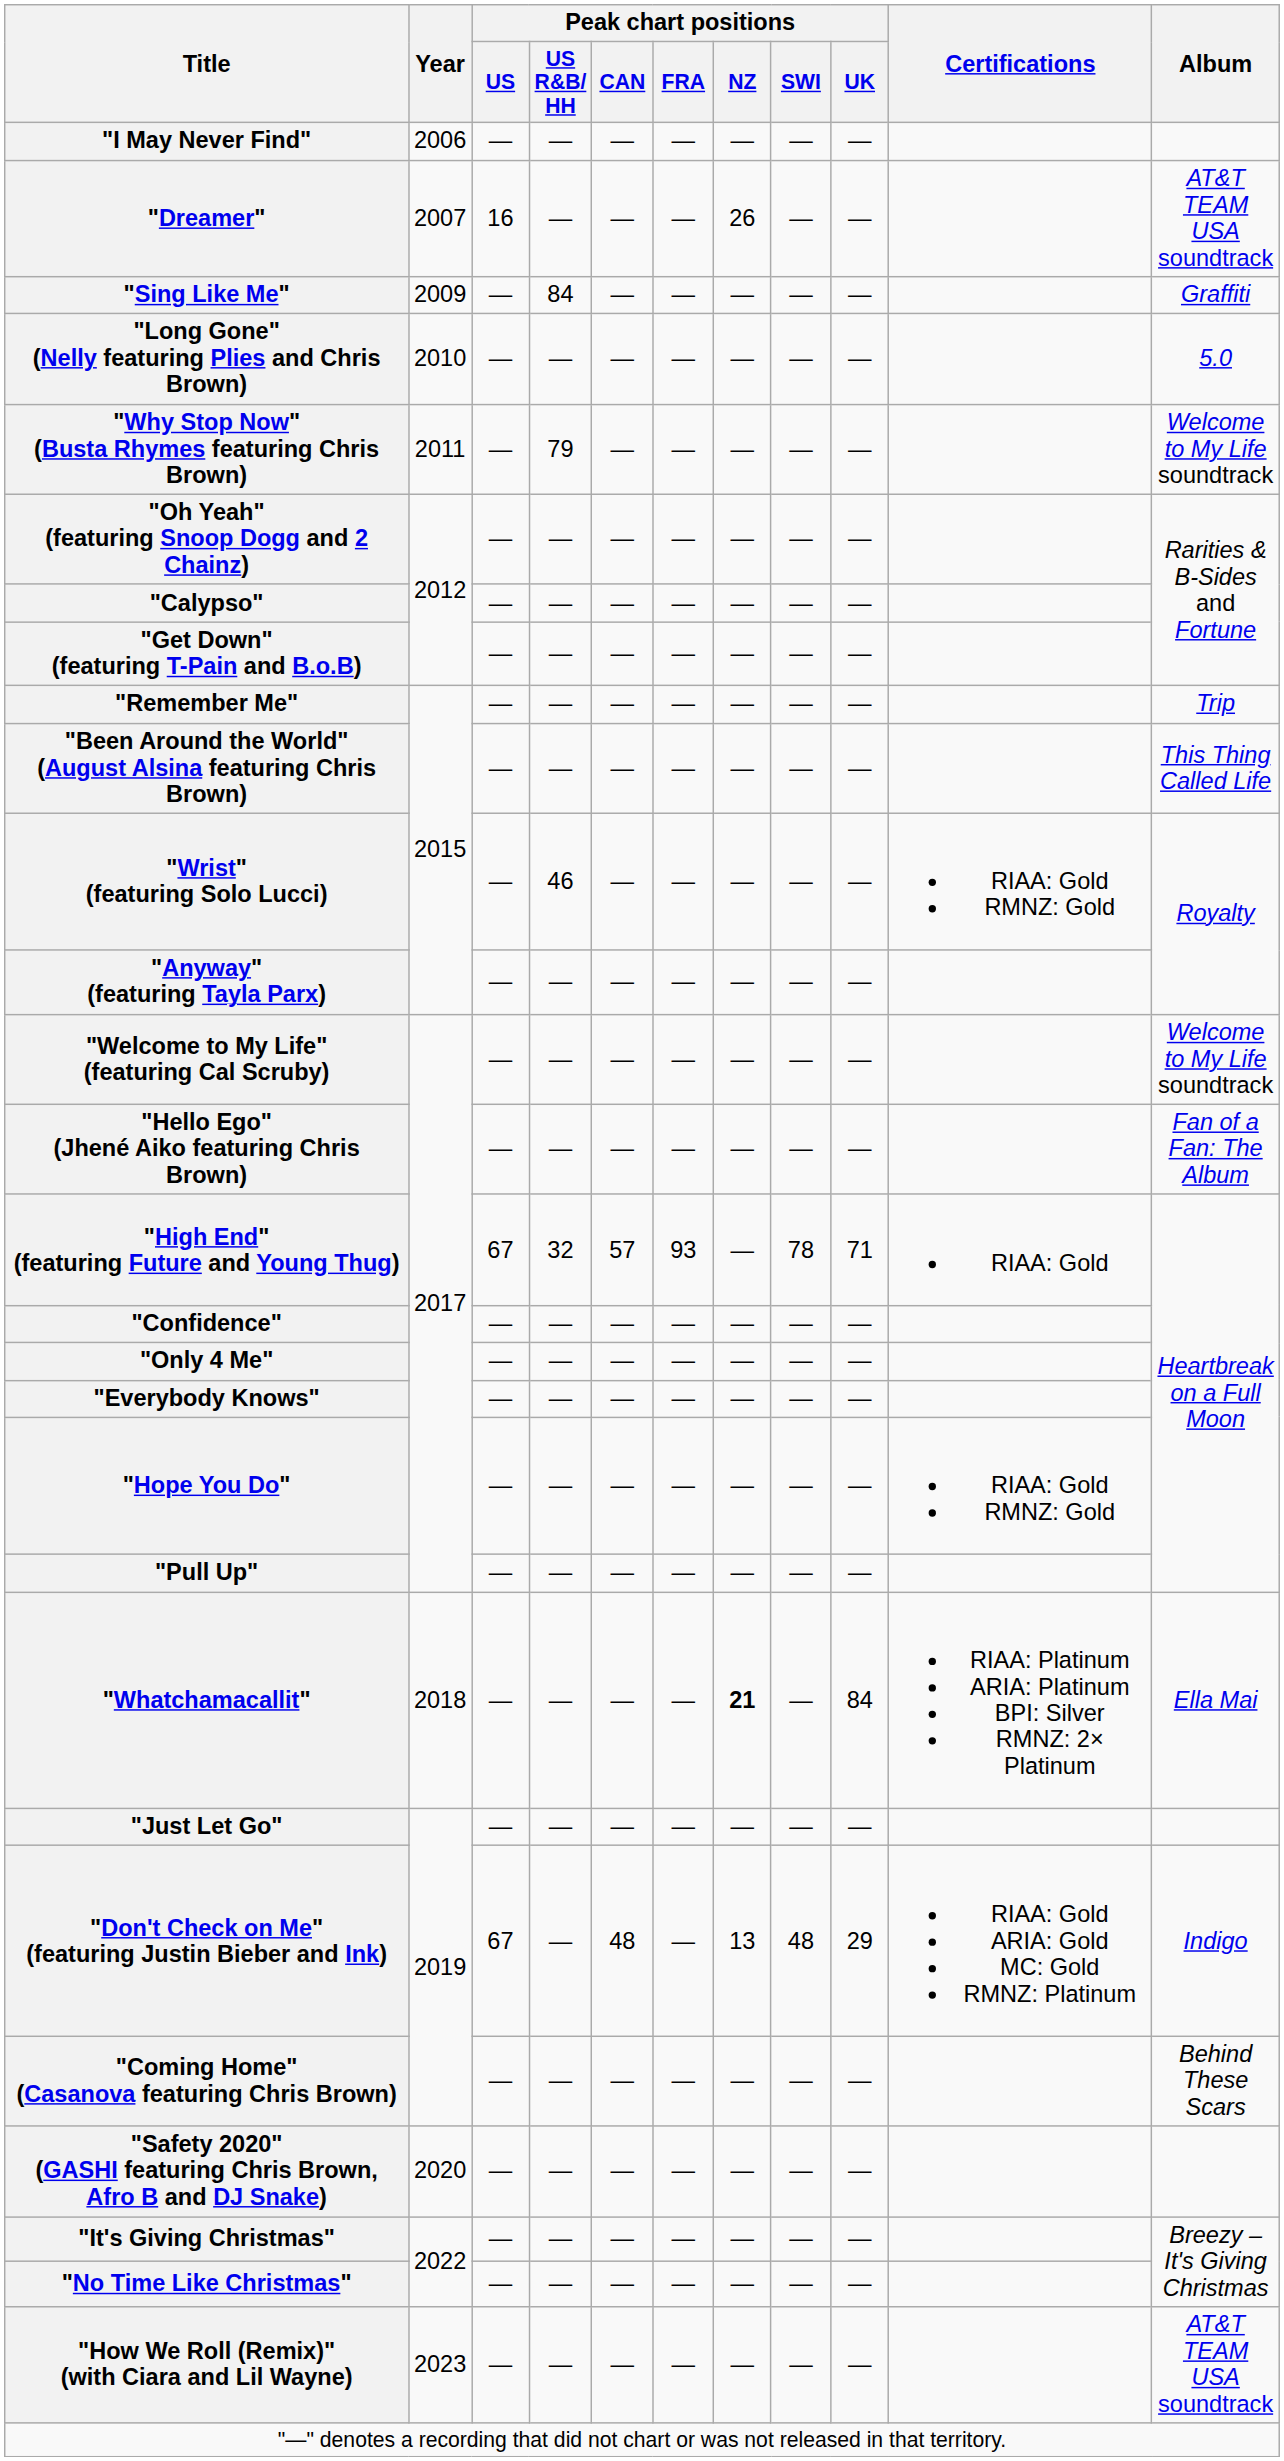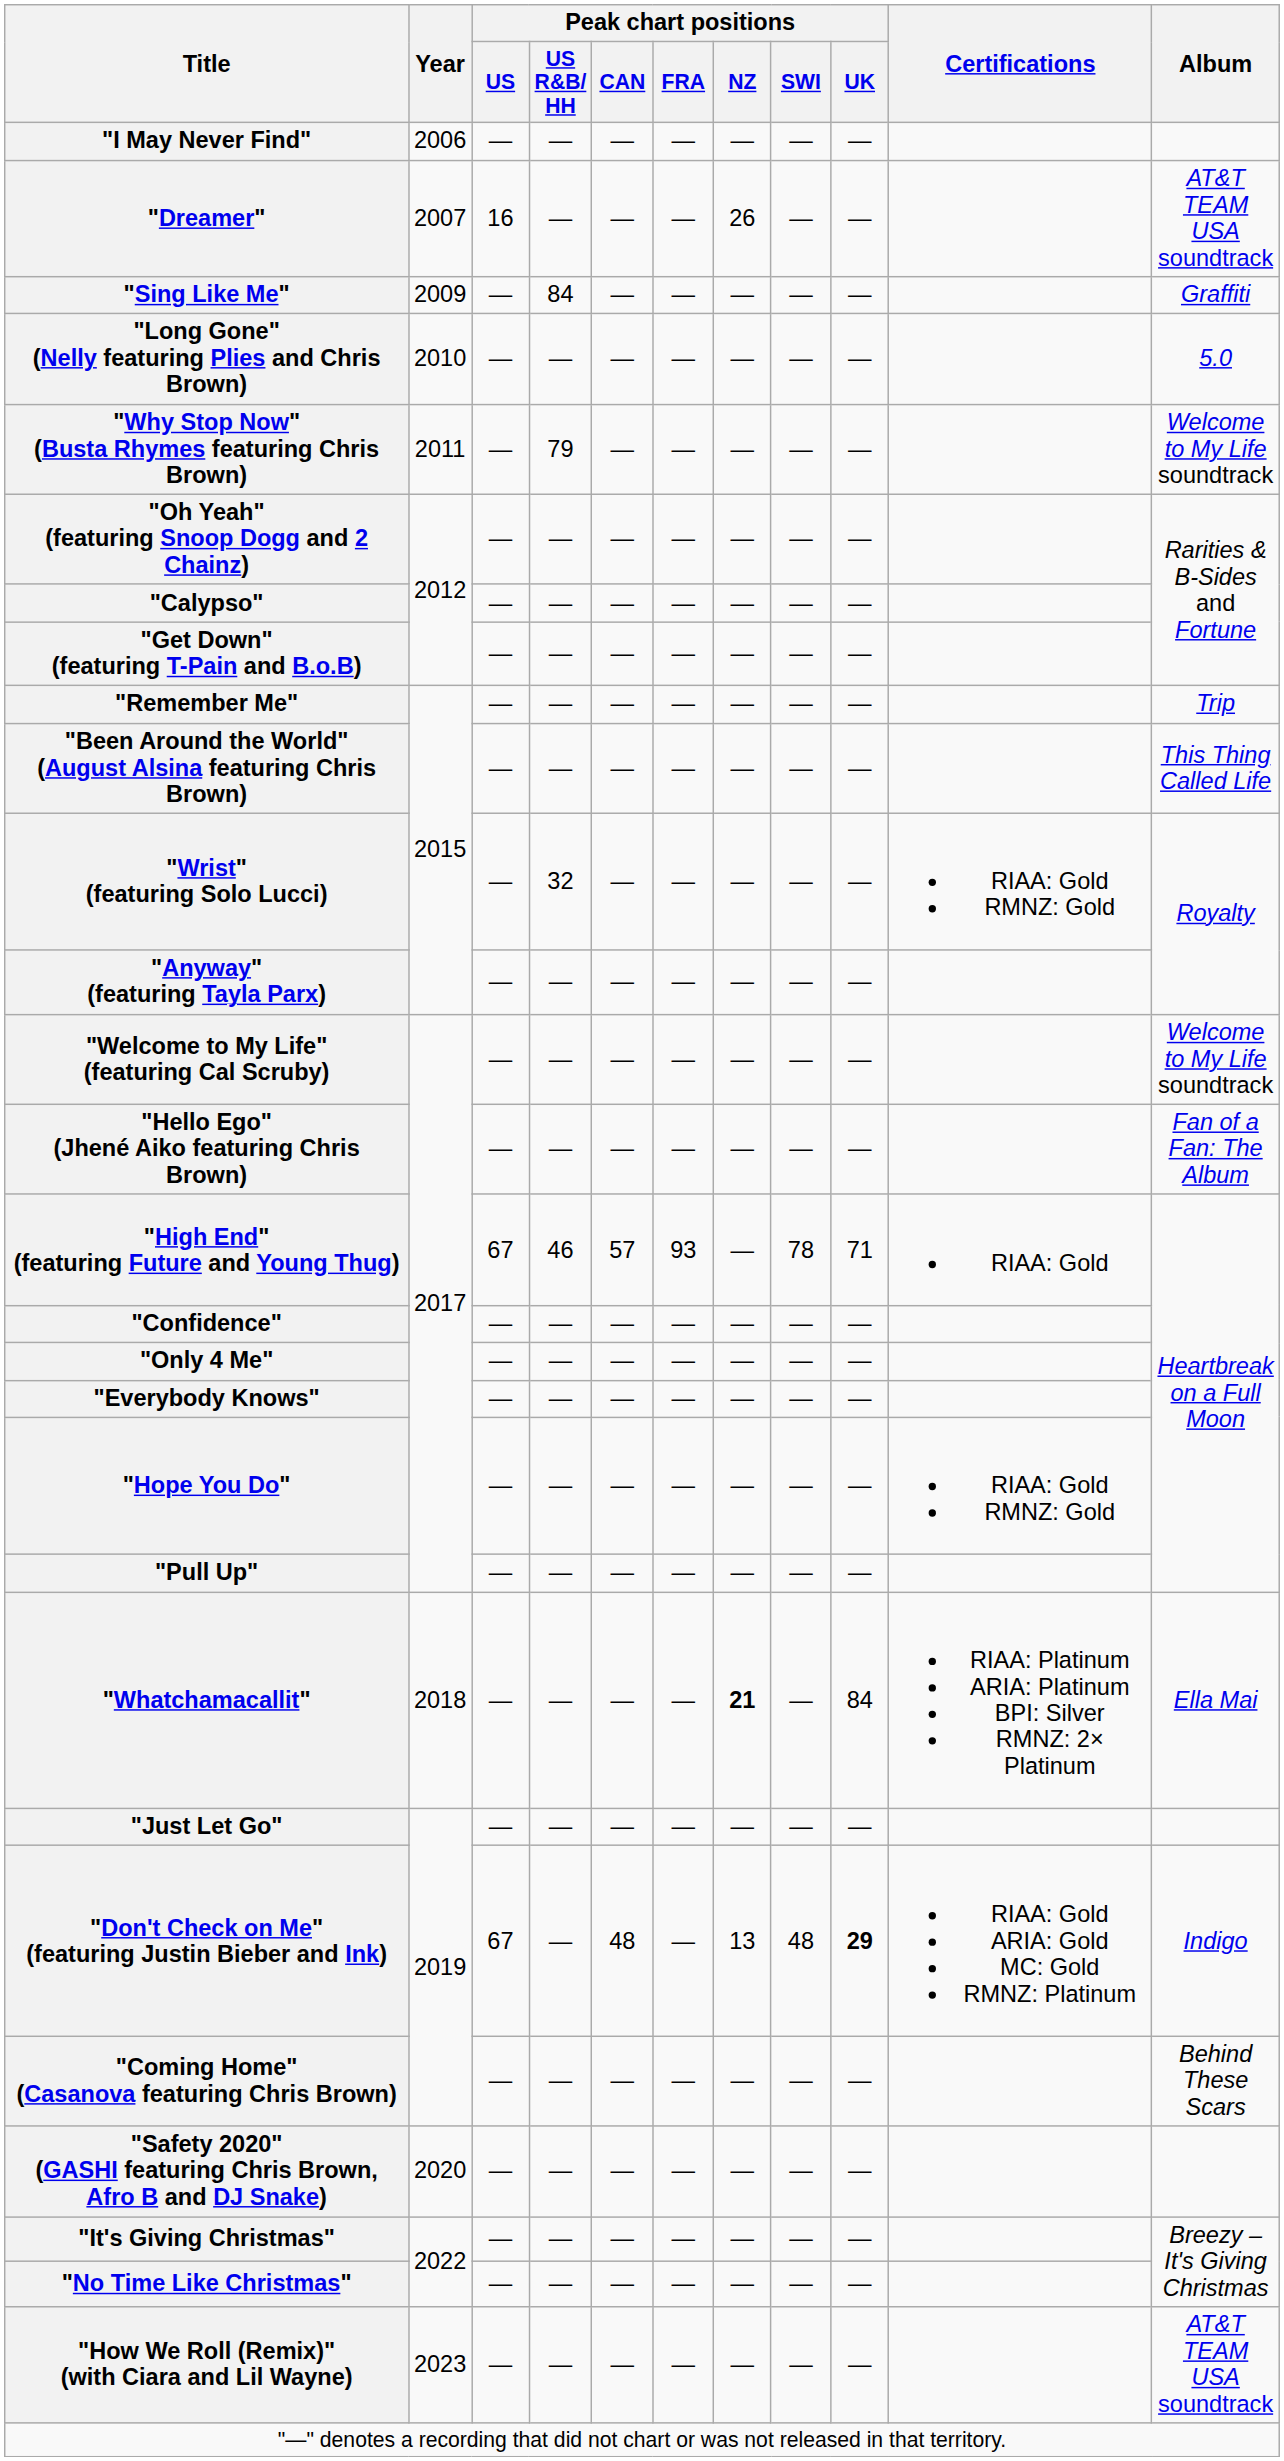(560, 881) 46 -> (560, 881) 32
(560, 1249) 32 -> (560, 1249) 46
(860, 1940) normal -> (860, 1940) bold
